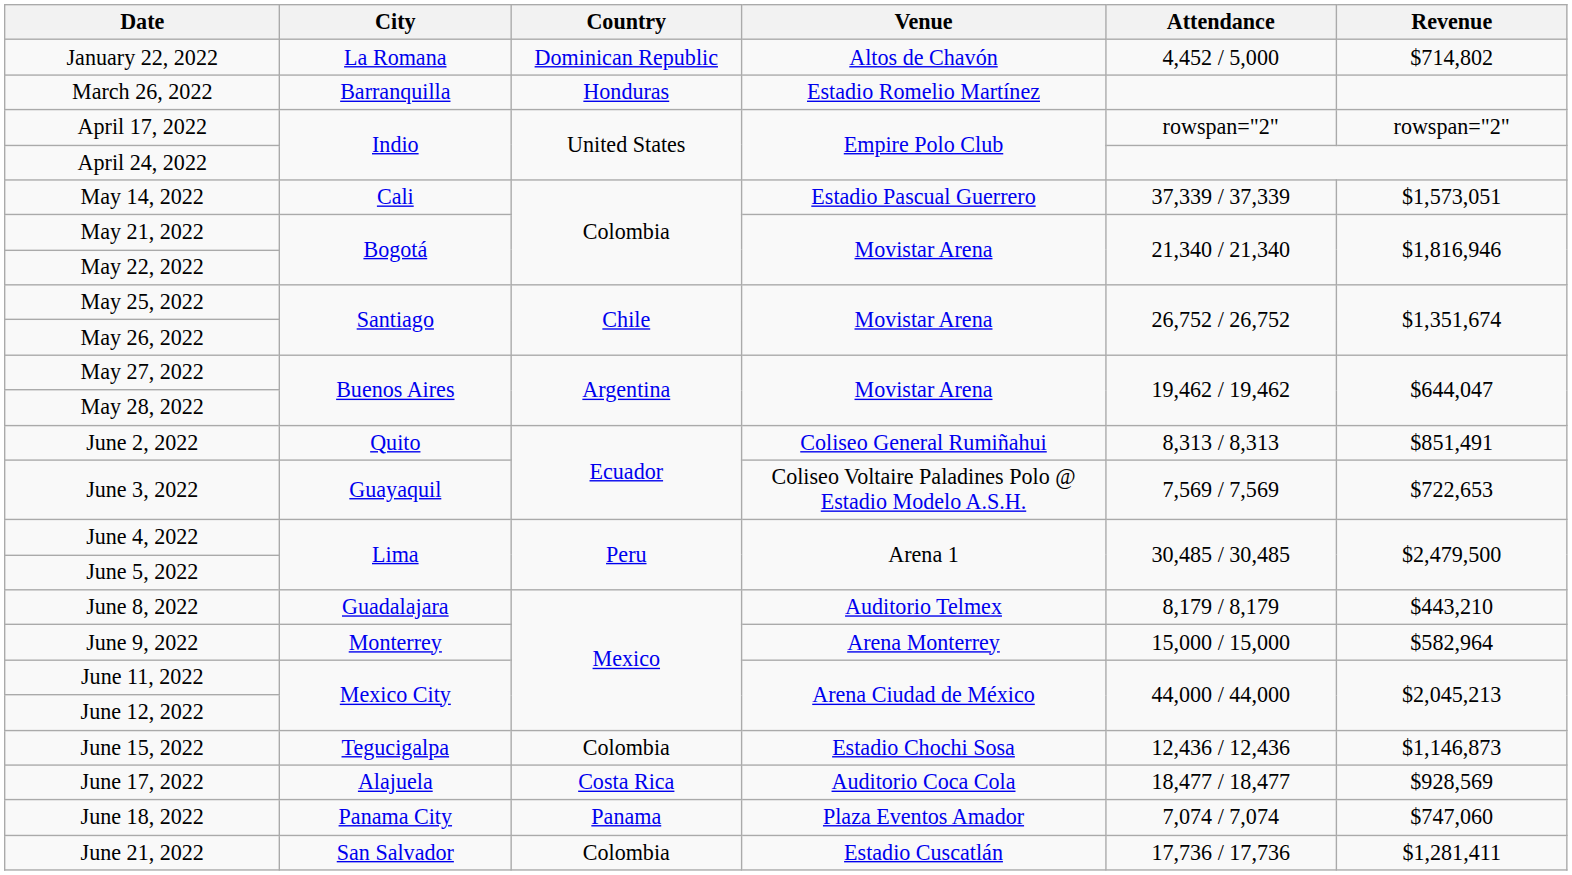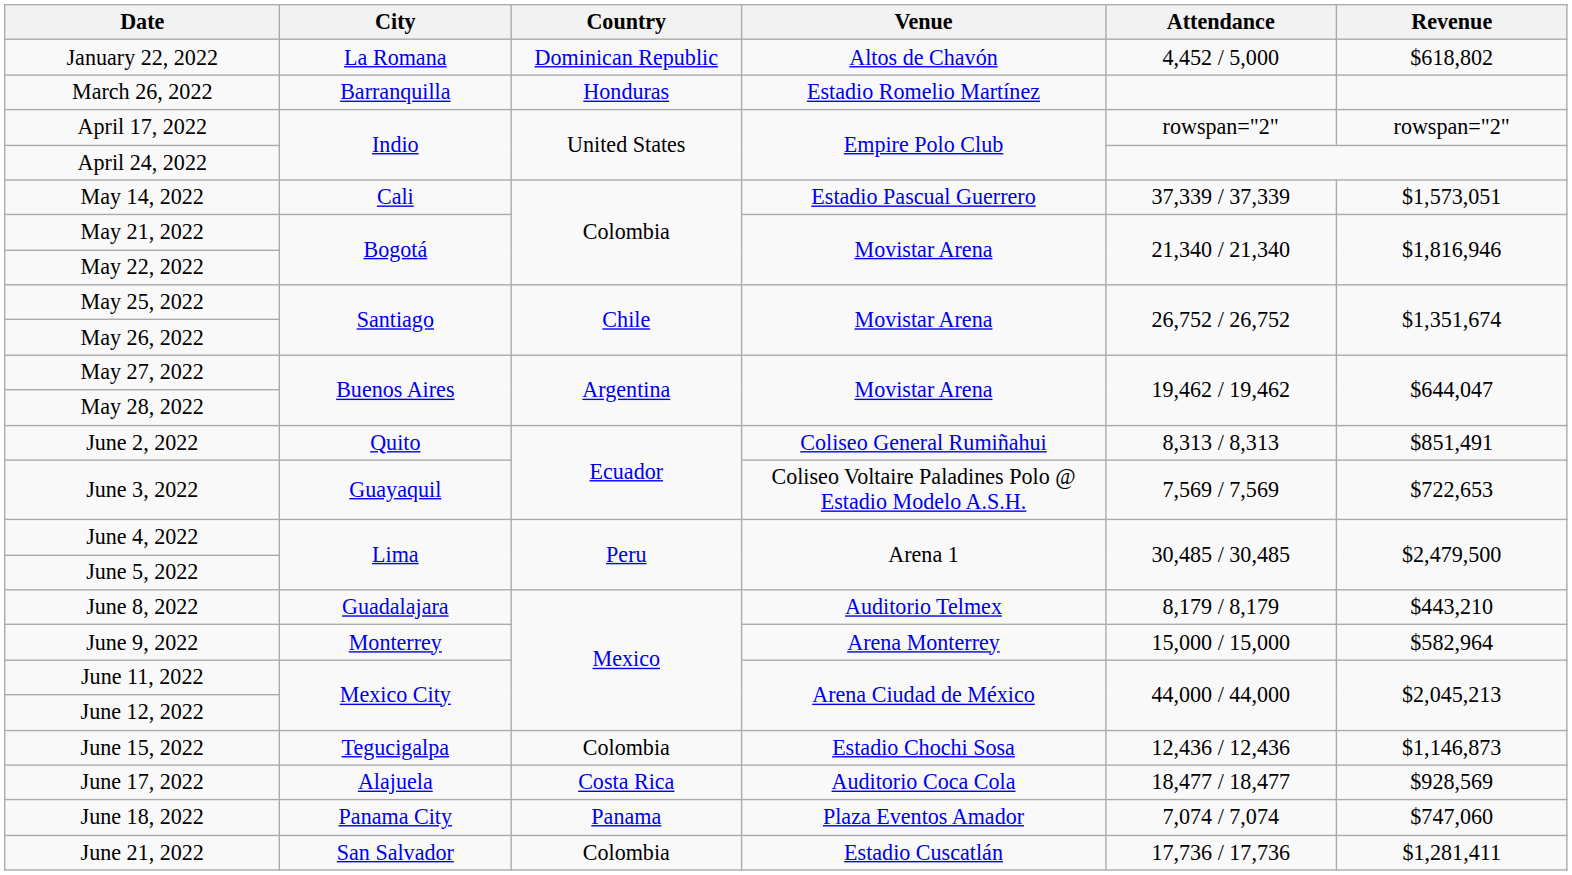(1452, 57) $714,802 -> (1452, 57) $618,802
